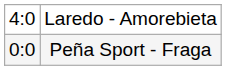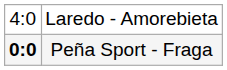(22, 49) normal -> (23, 49) bold
